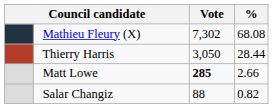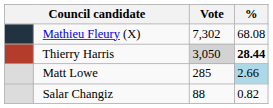(206, 53) no background -> (206, 53) lightgrey background
(251, 53) normal -> (251, 53) bold
(202, 73) bold -> (202, 73) normal
(248, 73) no background -> (248, 73) lightblue background
